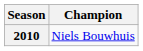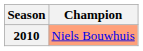(93, 35) no background -> (93, 35) lightsalmon background
